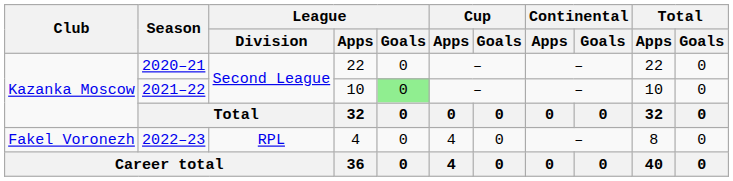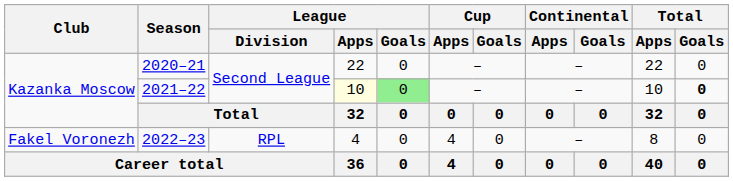(355, 91) no background -> (355, 91) lightyellow background
(702, 91) normal -> (702, 91) bold
